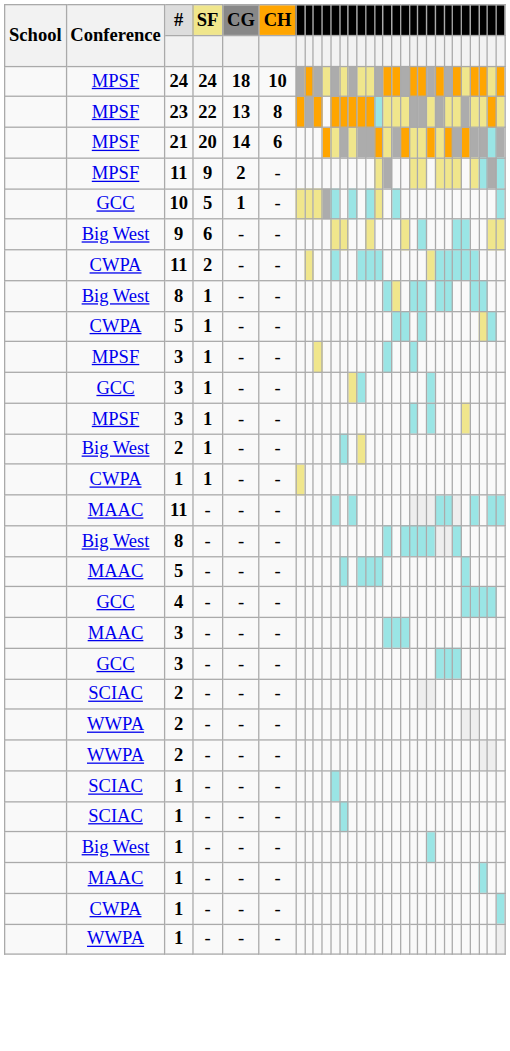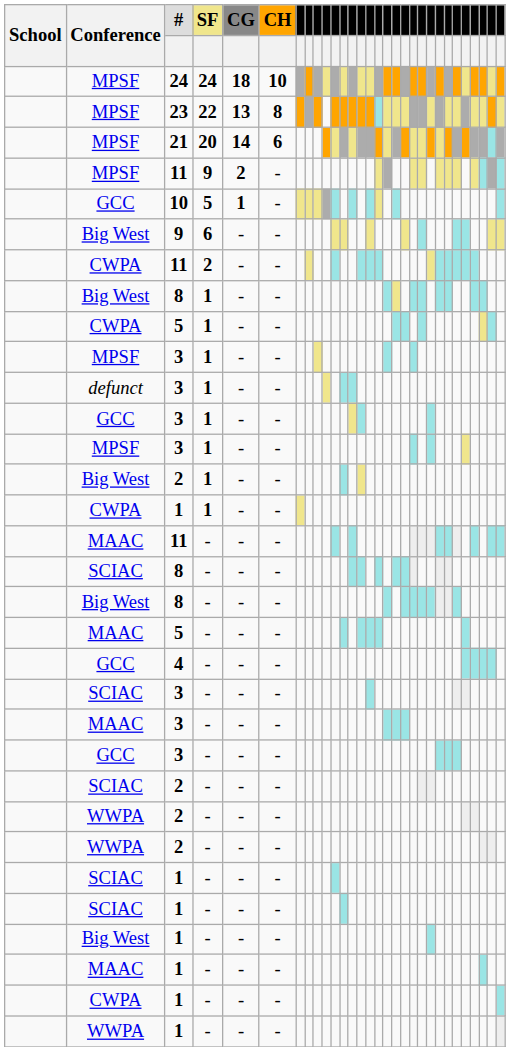+ row: (116, 387)
+ row: (116, 571)
+ row: (116, 694)
